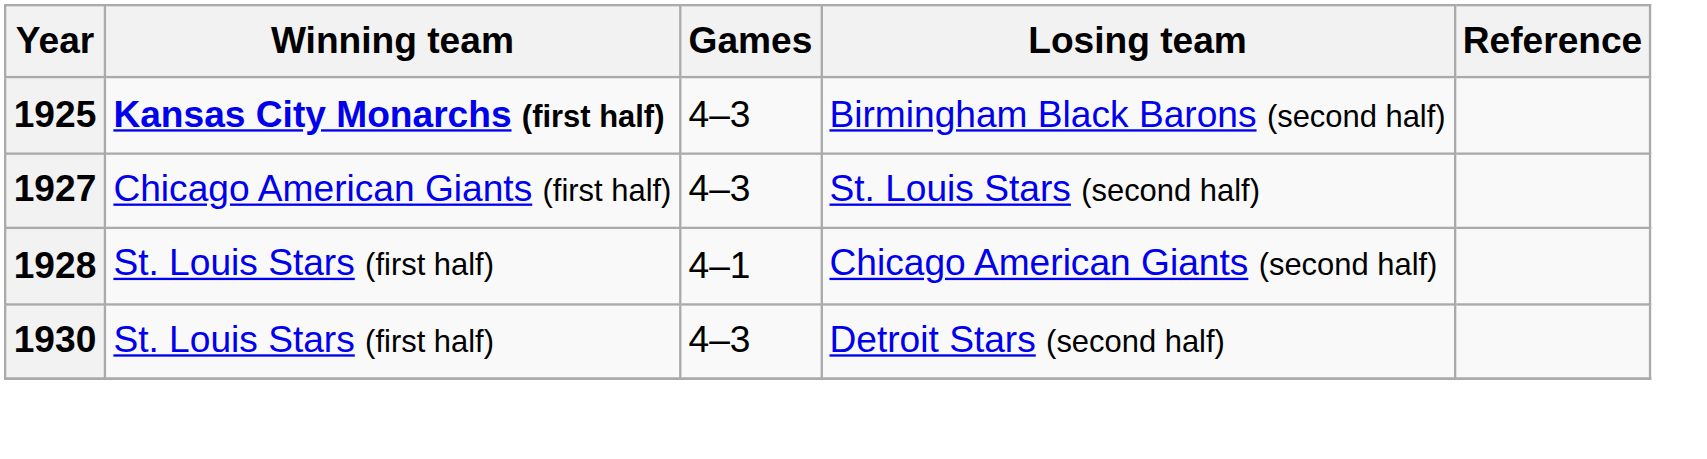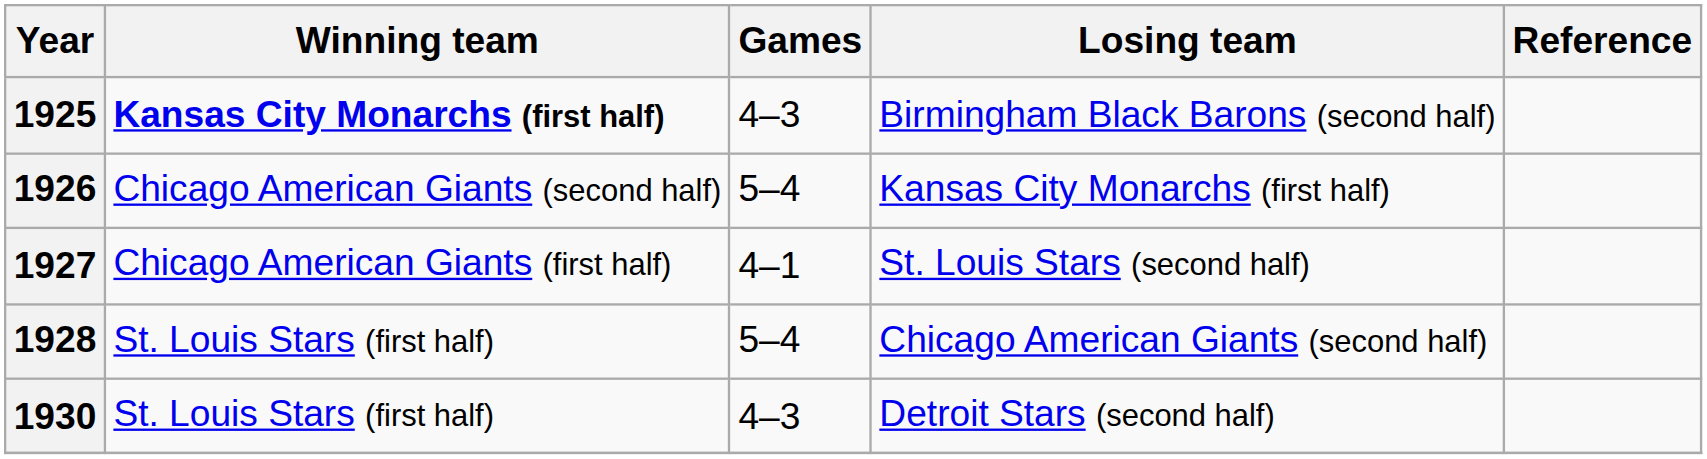+ row: (55, 189)
(720, 189) 4–3 -> (769, 265) 4–1
(720, 265) 4–1 -> (769, 340) 5–4
